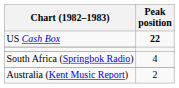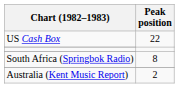(155, 39) bold -> (155, 39) normal
(155, 59) 4 -> (155, 59) 8
